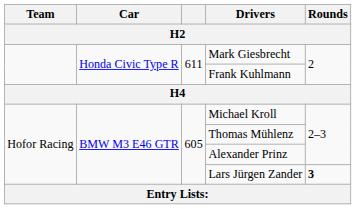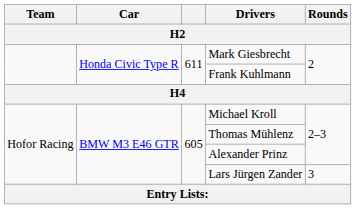(311, 173) bold -> (311, 173) normal
